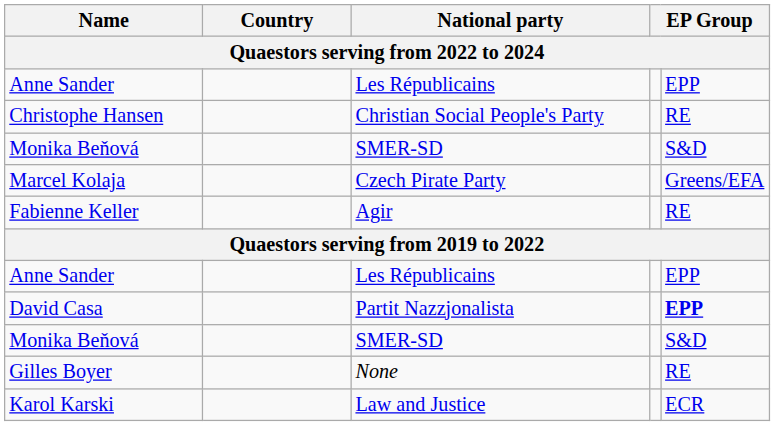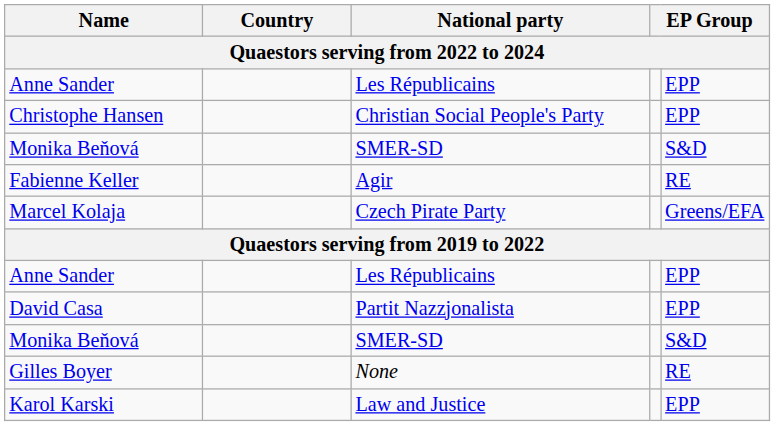(678, 116) RE -> (682, 116) EPP
rows swapped: (74, 212) <-> (67, 180)
(684, 308) bold -> (682, 308) normal
(685, 404) ECR -> (682, 404) EPP
